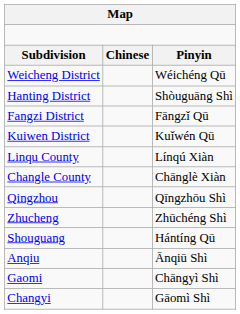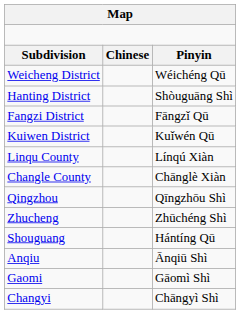(187, 278) Chāngyì Shì -> (183, 278) Gāomì Shì
(183, 298) Gāomì Shì -> (187, 298) Chāngyì Shì
